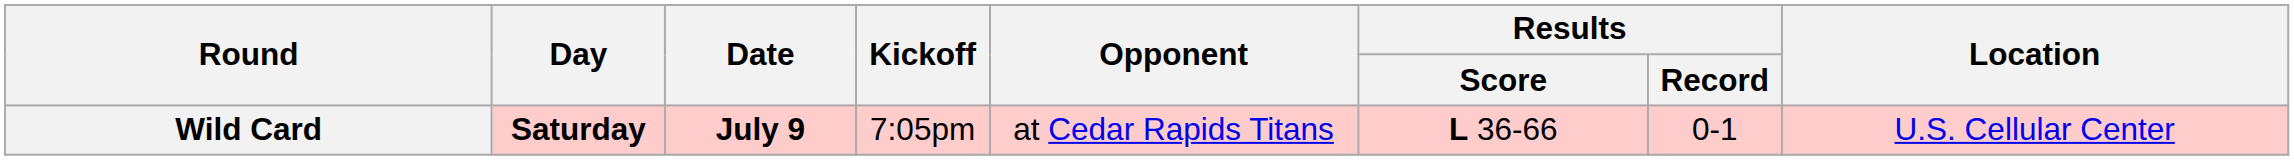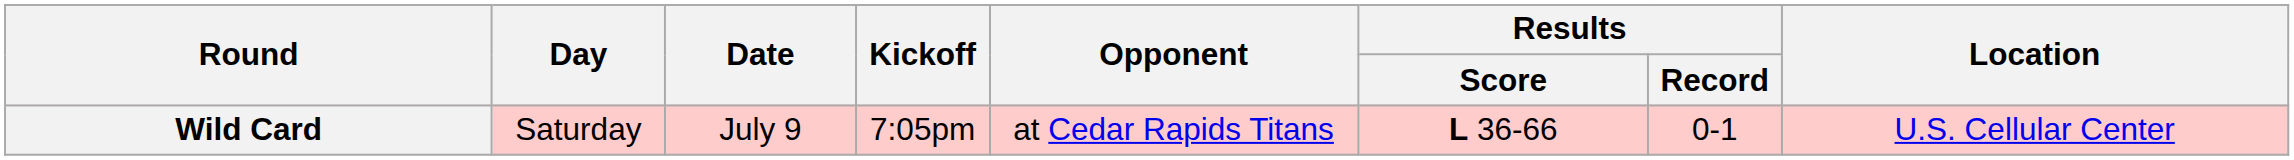(578, 129) bold -> (578, 129) normal
(760, 129) bold -> (760, 129) normal
